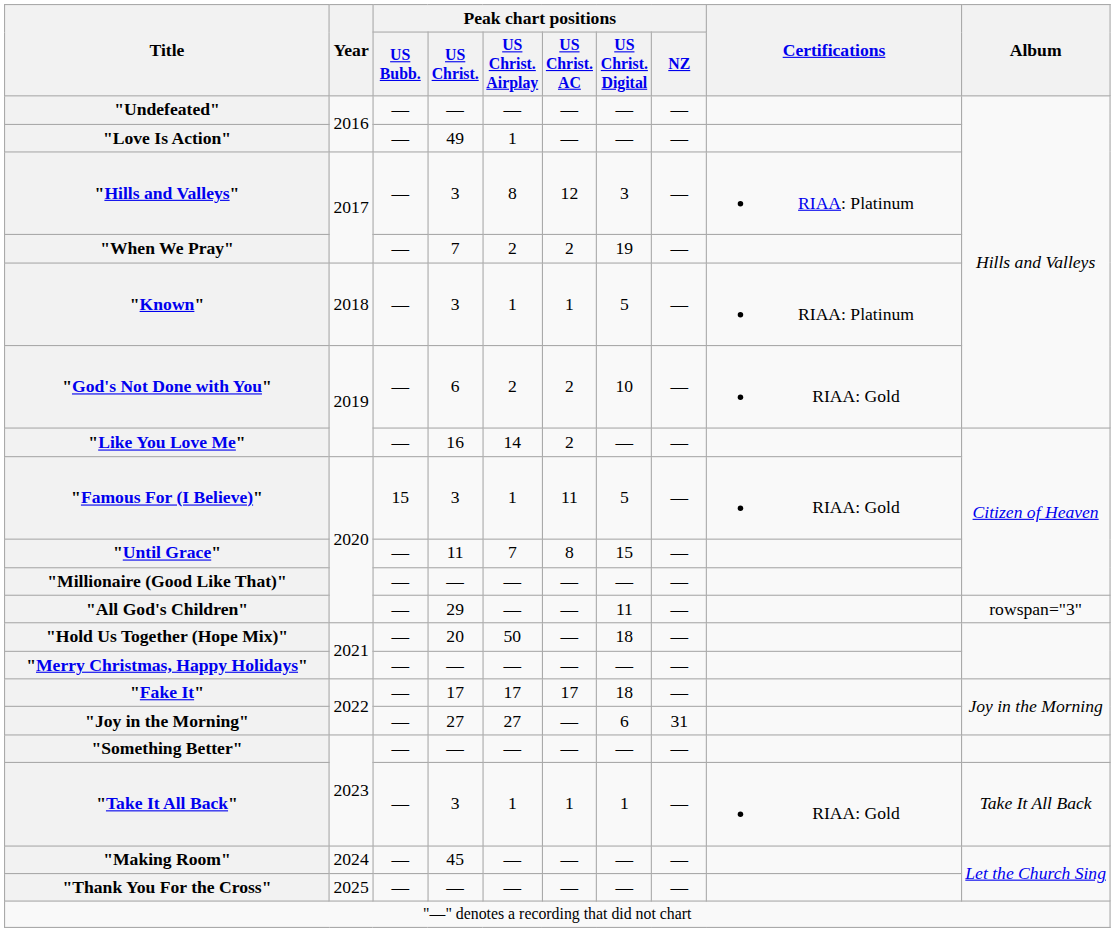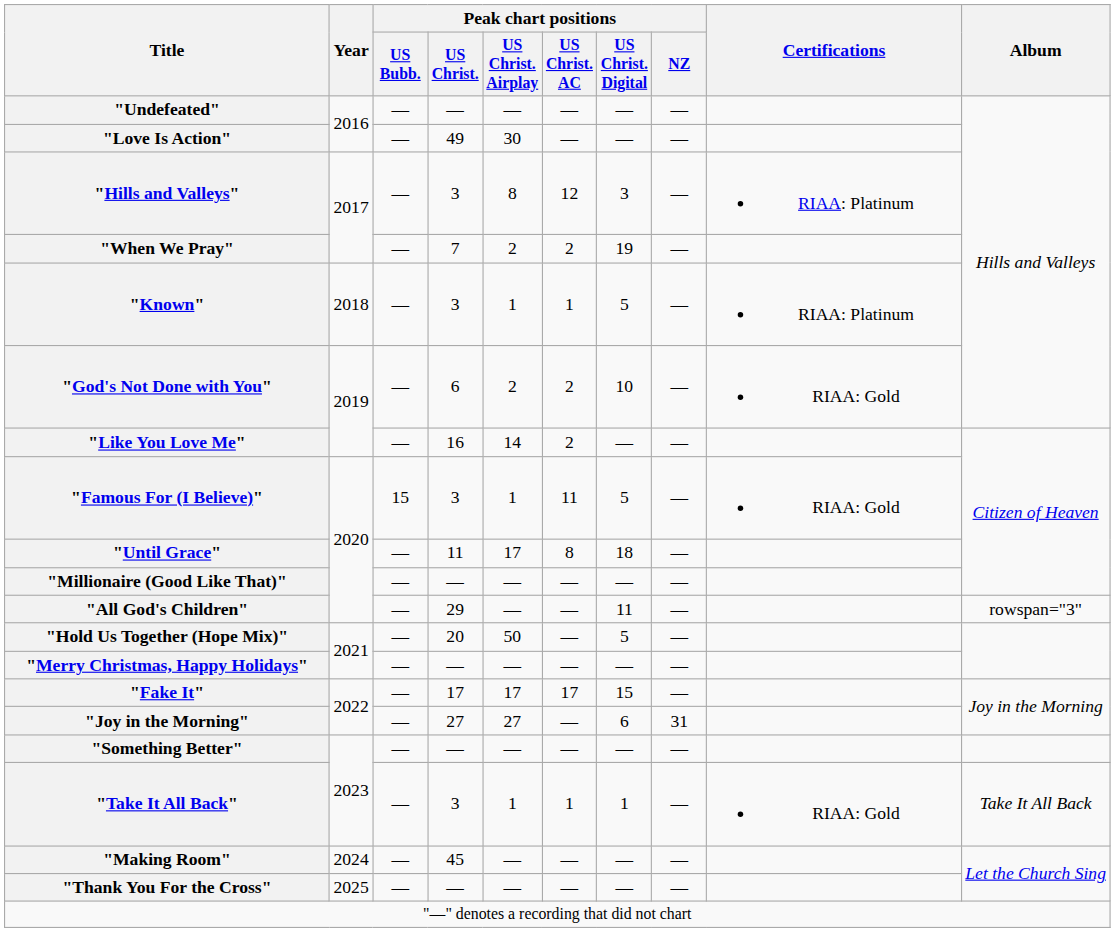(512, 137) 1 -> (512, 137) 30
(512, 553) 7 -> (512, 553) 17
(624, 553) 15 -> (624, 553) 18
(624, 636) 18 -> (624, 636) 5
(624, 692) 18 -> (624, 692) 15
